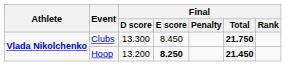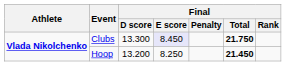(171, 40) no background -> (171, 40) lavender background
(171, 54) bold -> (171, 54) normal
